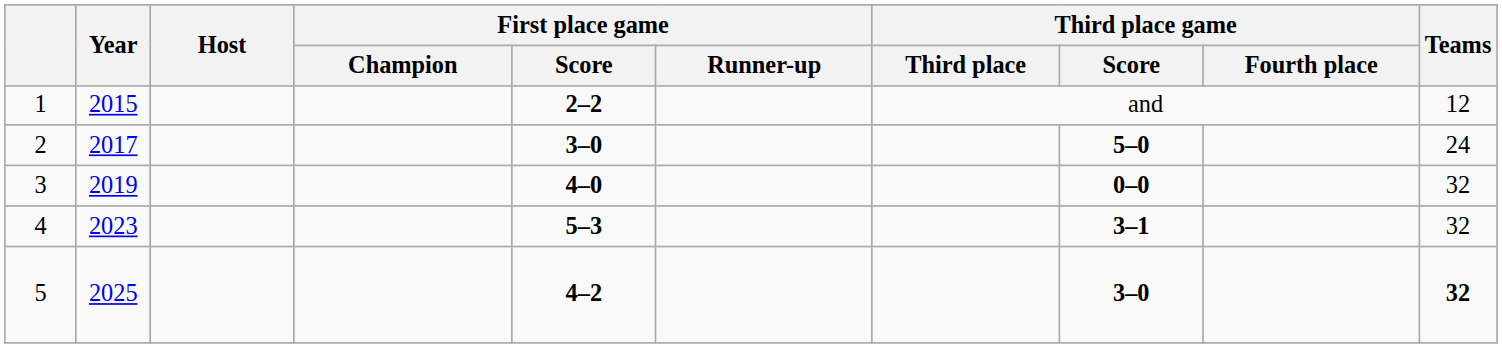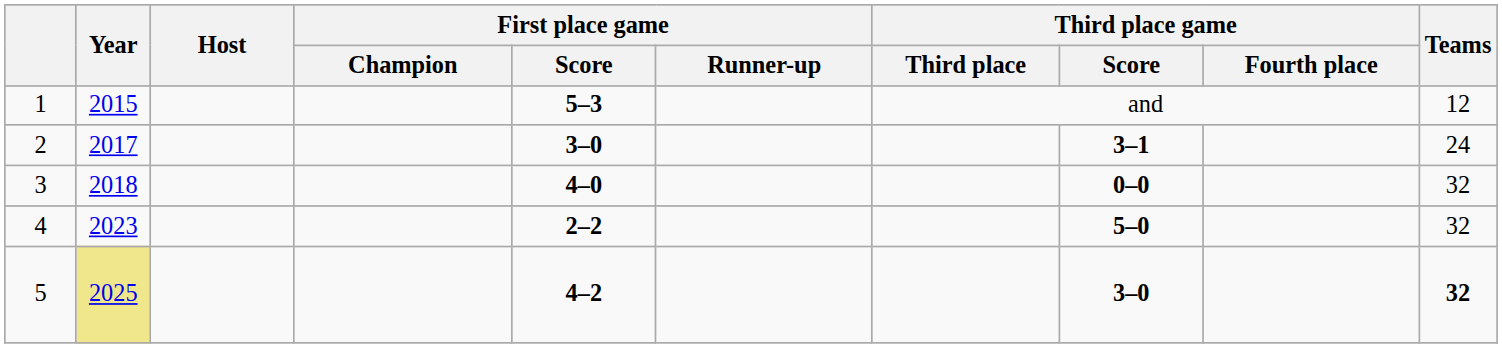(584, 105) 2–2 -> (584, 105) 5–3
(1131, 145) 5–0 -> (1131, 145) 3–1
(113, 185) 2019 -> (113, 185) 2018
(584, 225) 5–3 -> (584, 225) 2–2
(1131, 225) 3–1 -> (1131, 225) 5–0
(113, 294) no background -> (113, 294) khaki background
